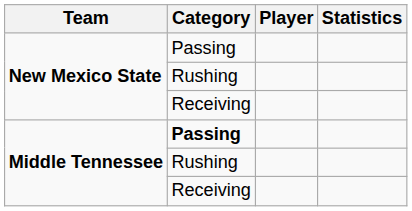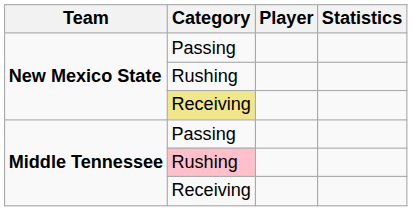(211, 104) no background -> (211, 104) khaki background
(206, 133) bold -> (204, 133) normal
(205, 162) no background -> (205, 162) pink background
